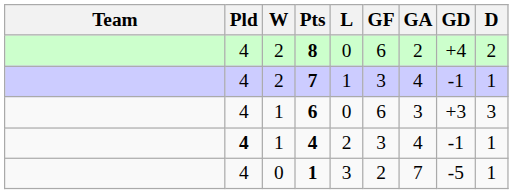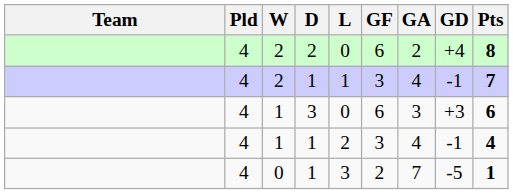columns swapped: (491, 19) <-> (313, 19)
(244, 142) bold -> (244, 142) normal
